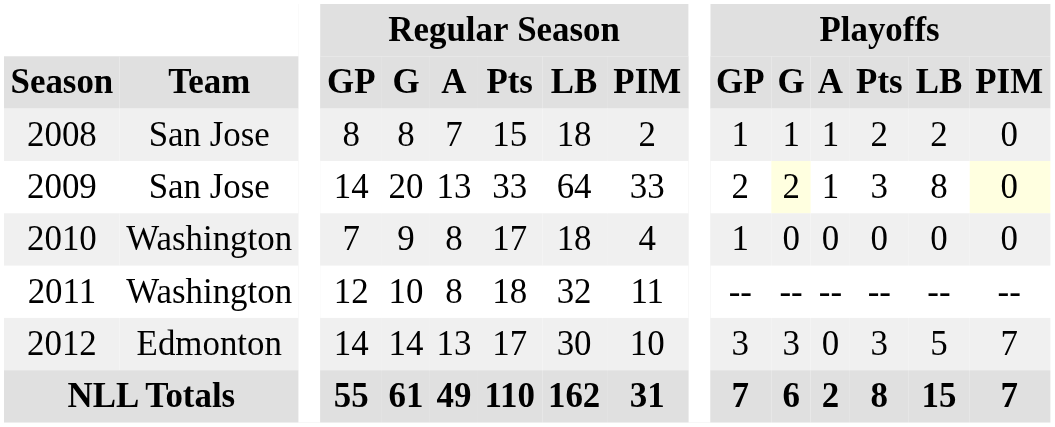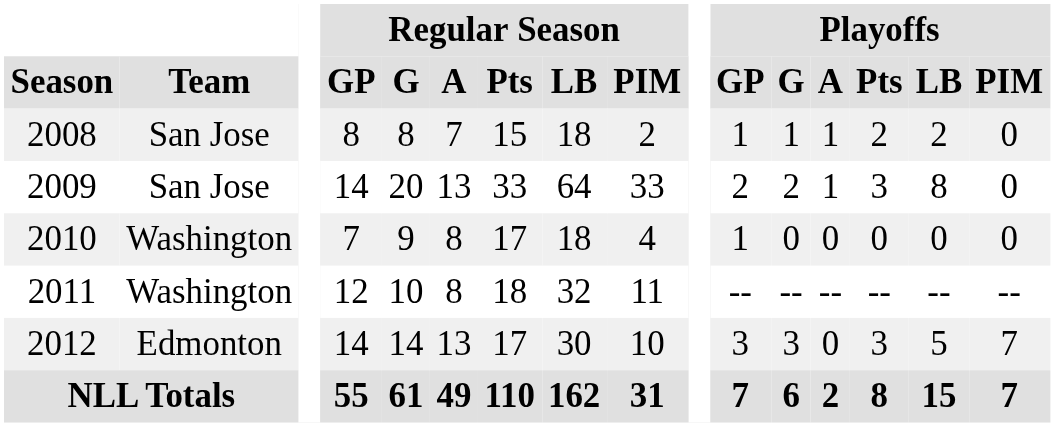(791, 186) lightyellow background -> (791, 186) no background
(1009, 186) lightyellow background -> (1009, 186) no background
